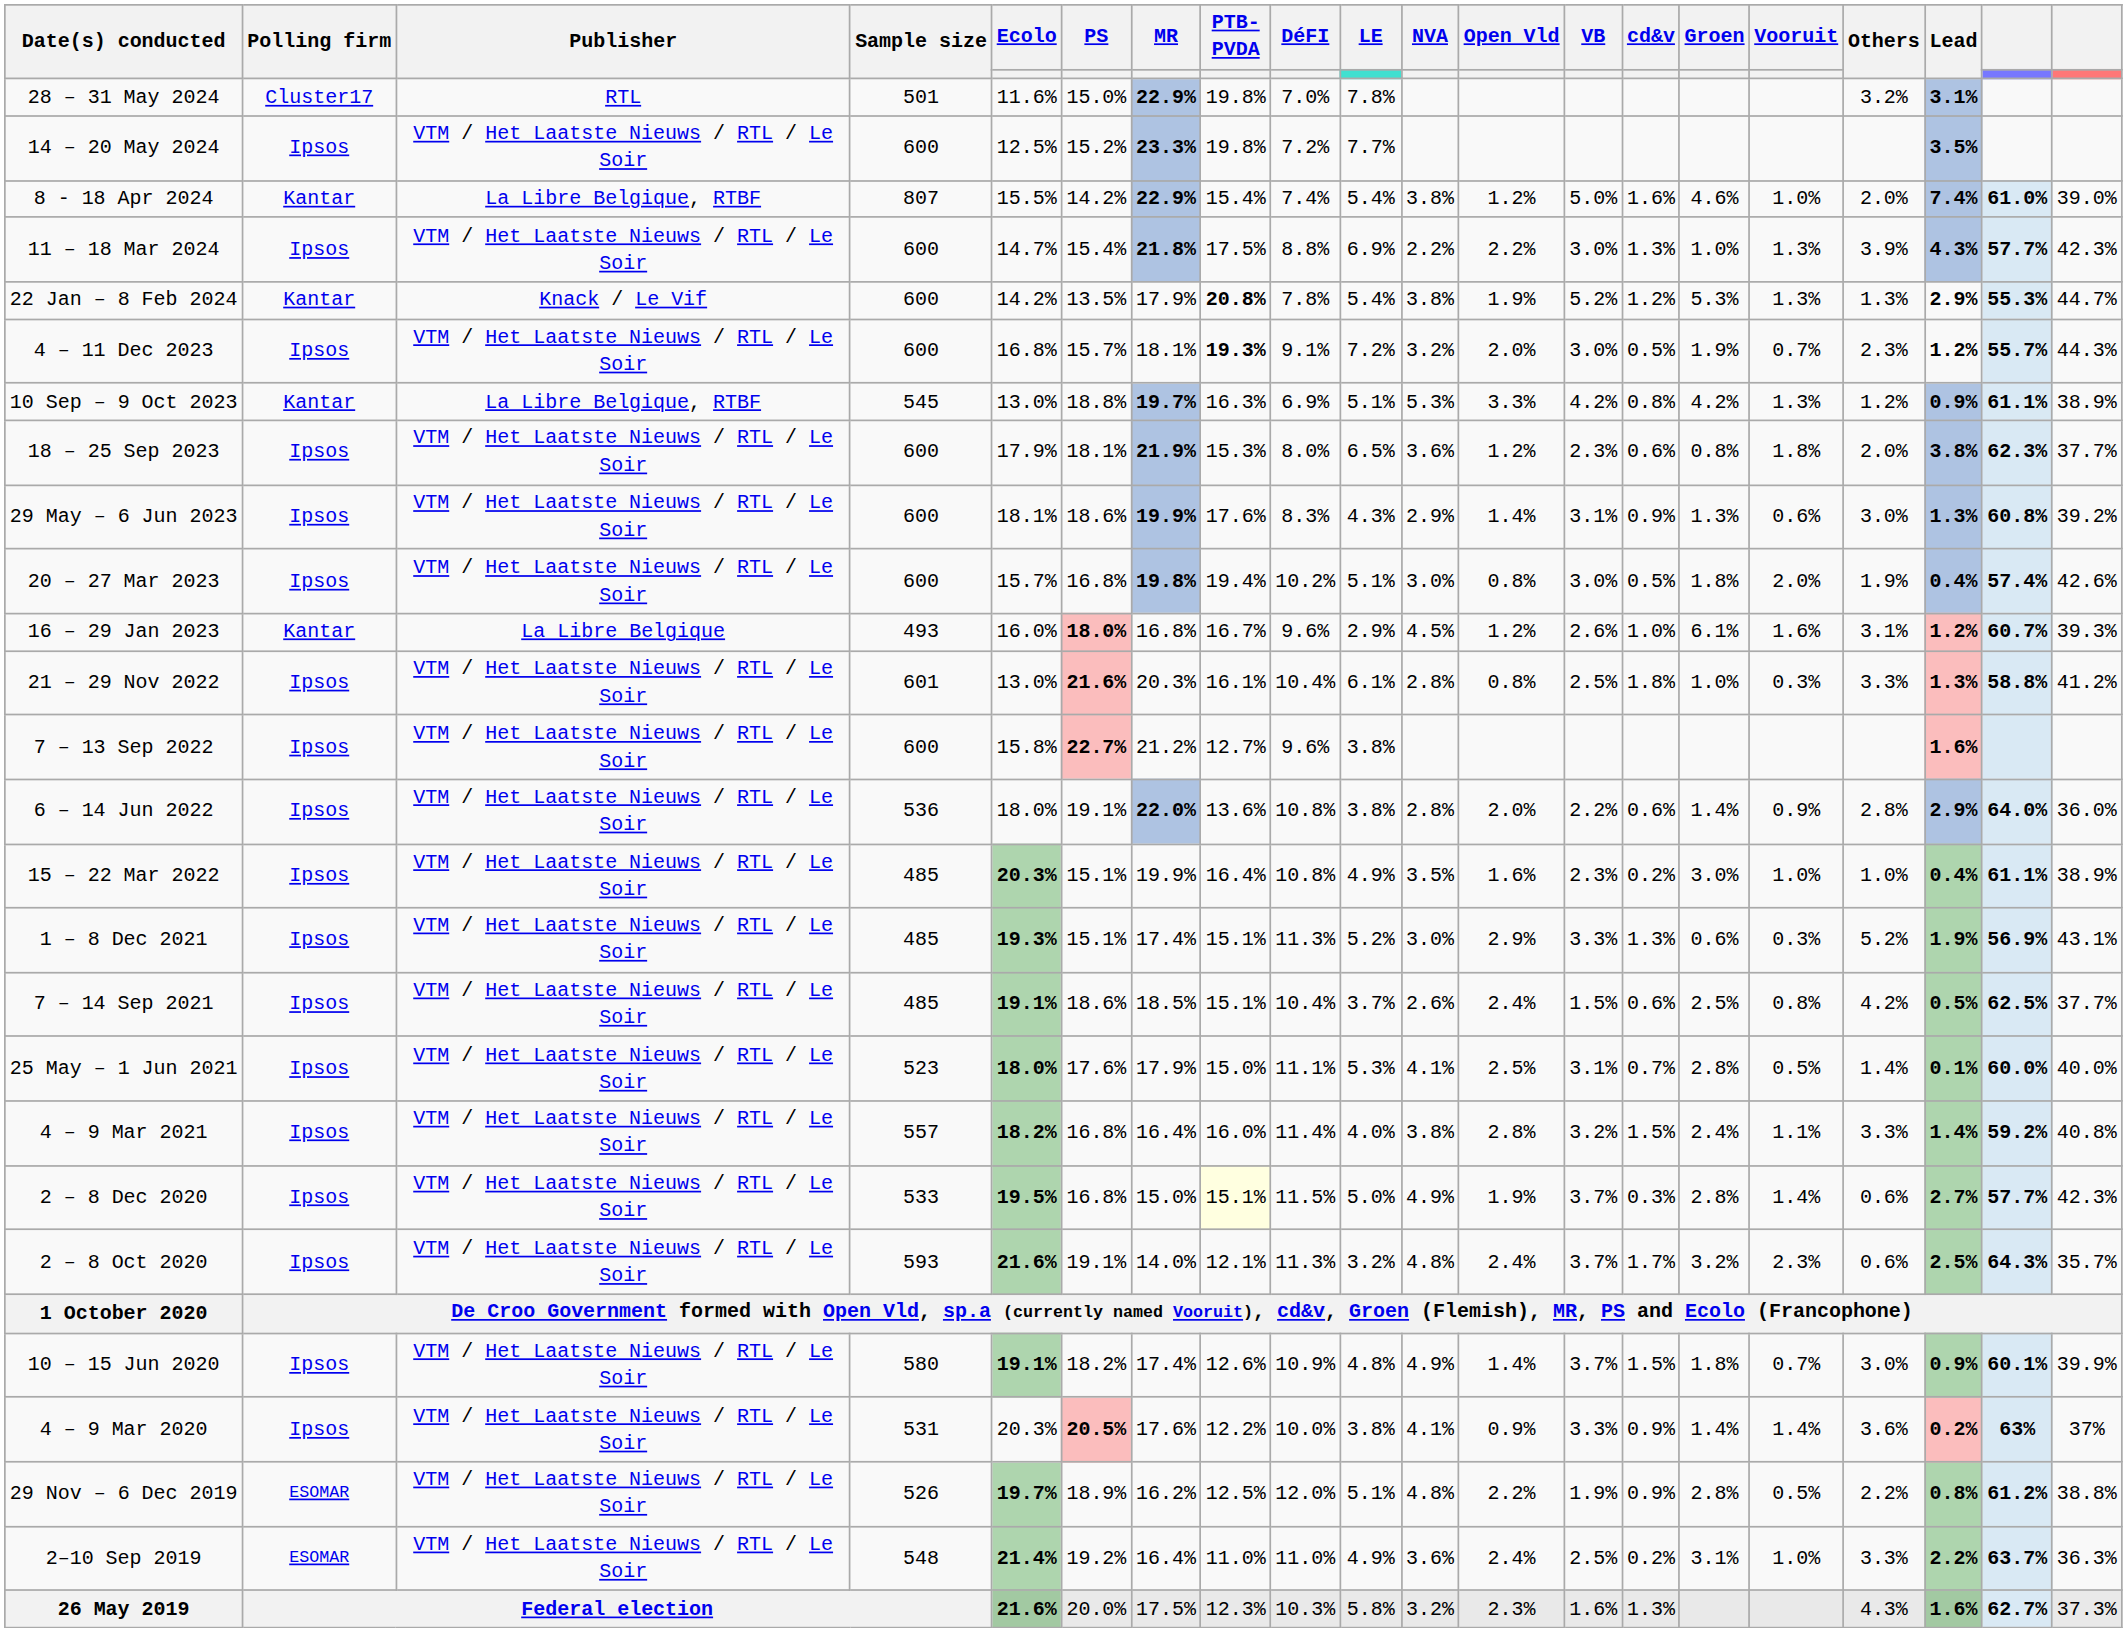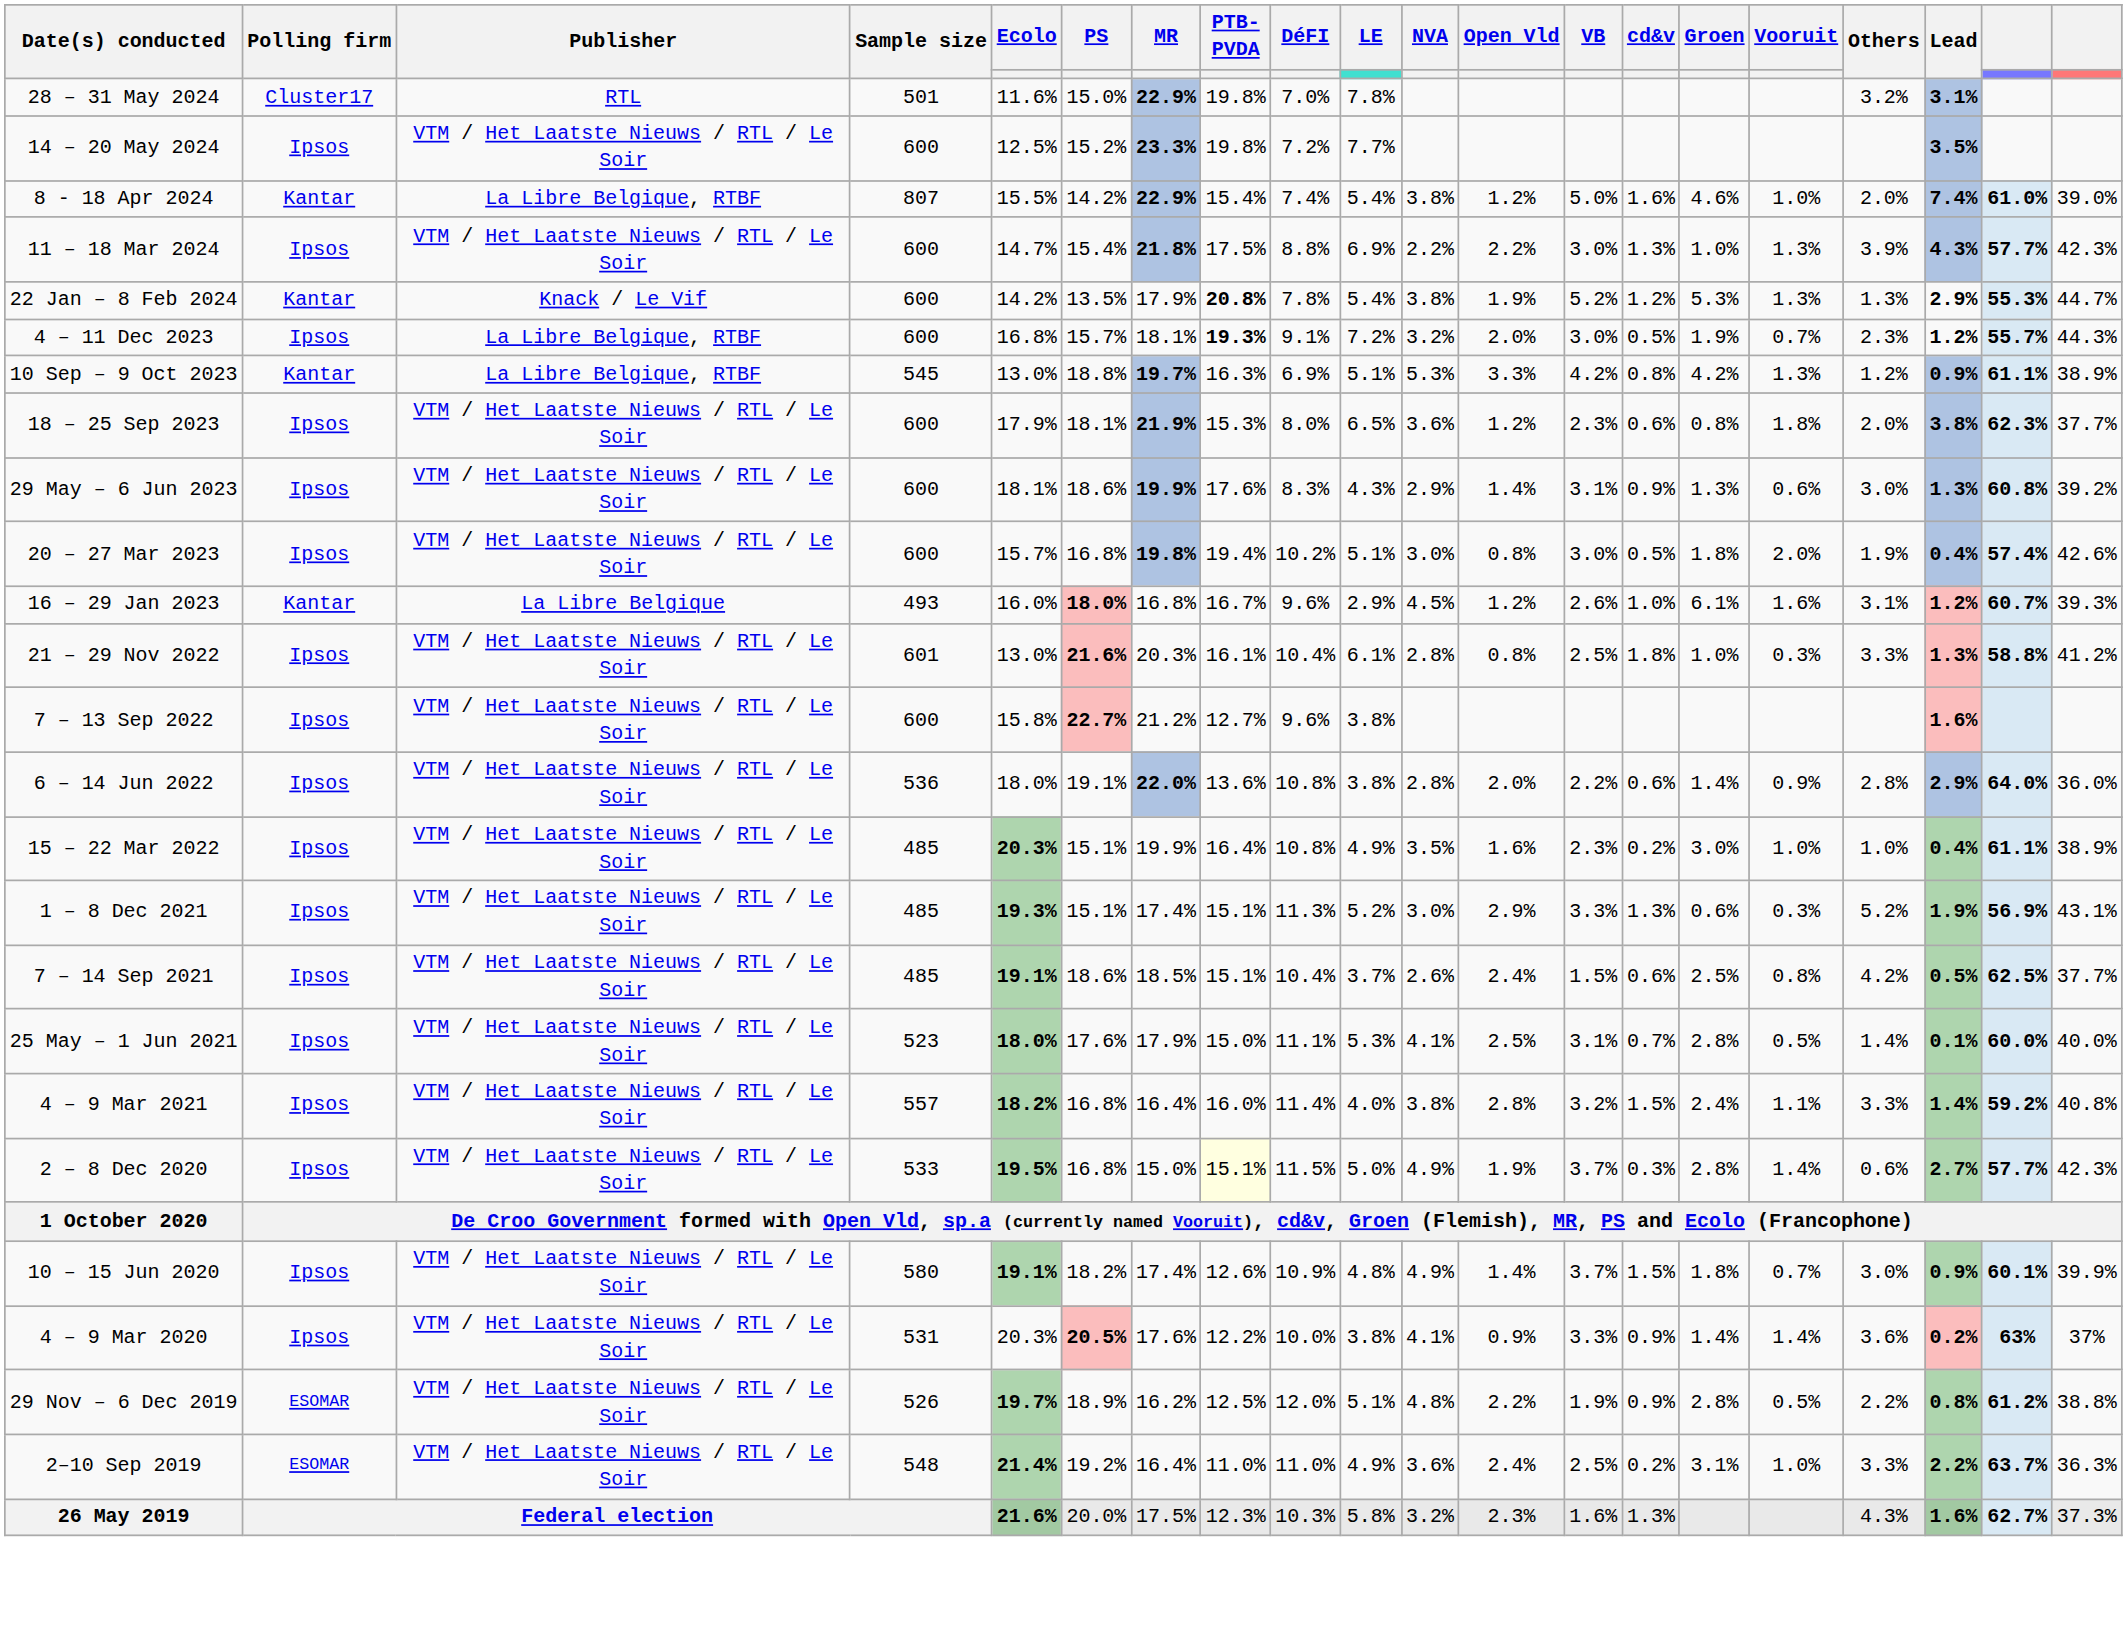(623, 351) VTM / Het Laatste Nieuws / RTL / Le Soir -> (623, 337) La Libre Belgique, RTBF
- row: (124, 1262)
